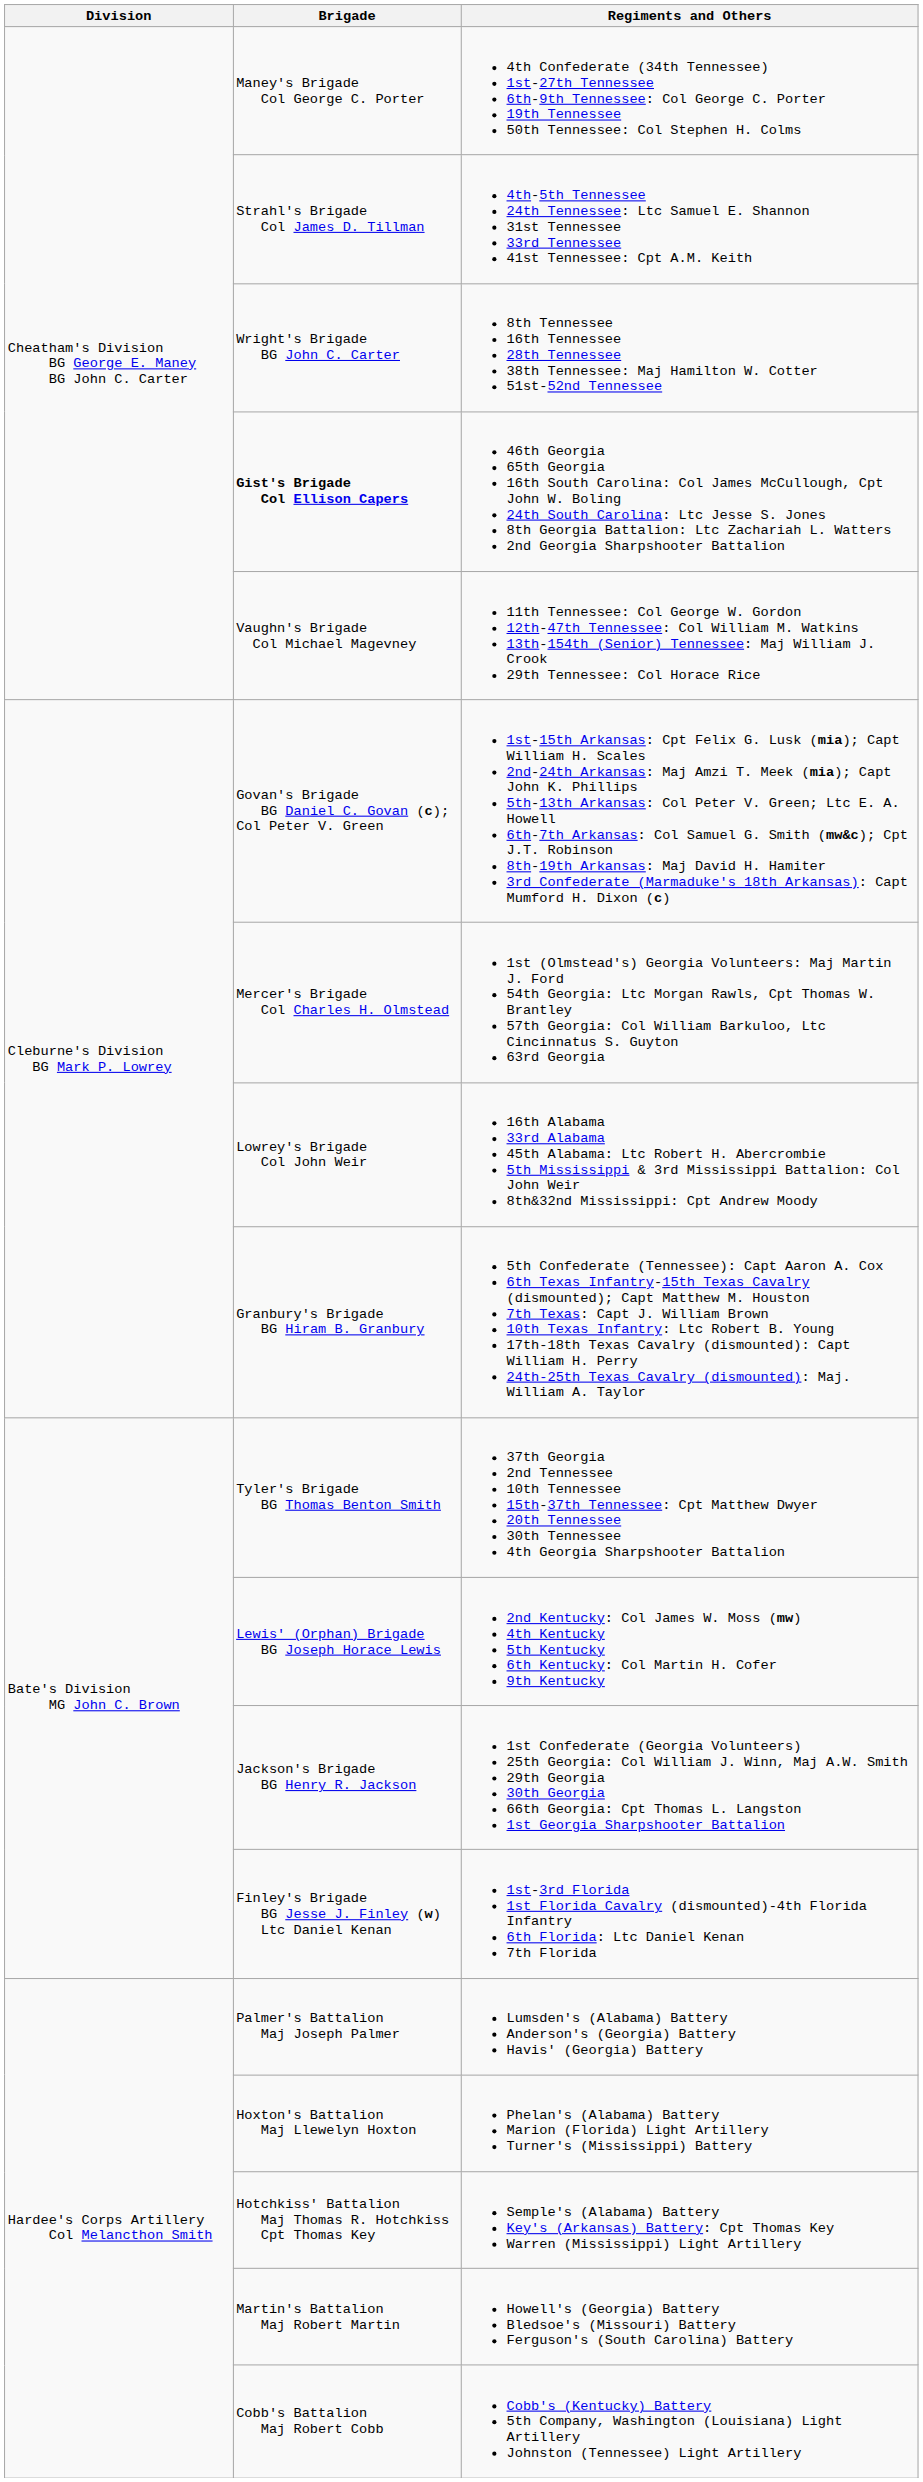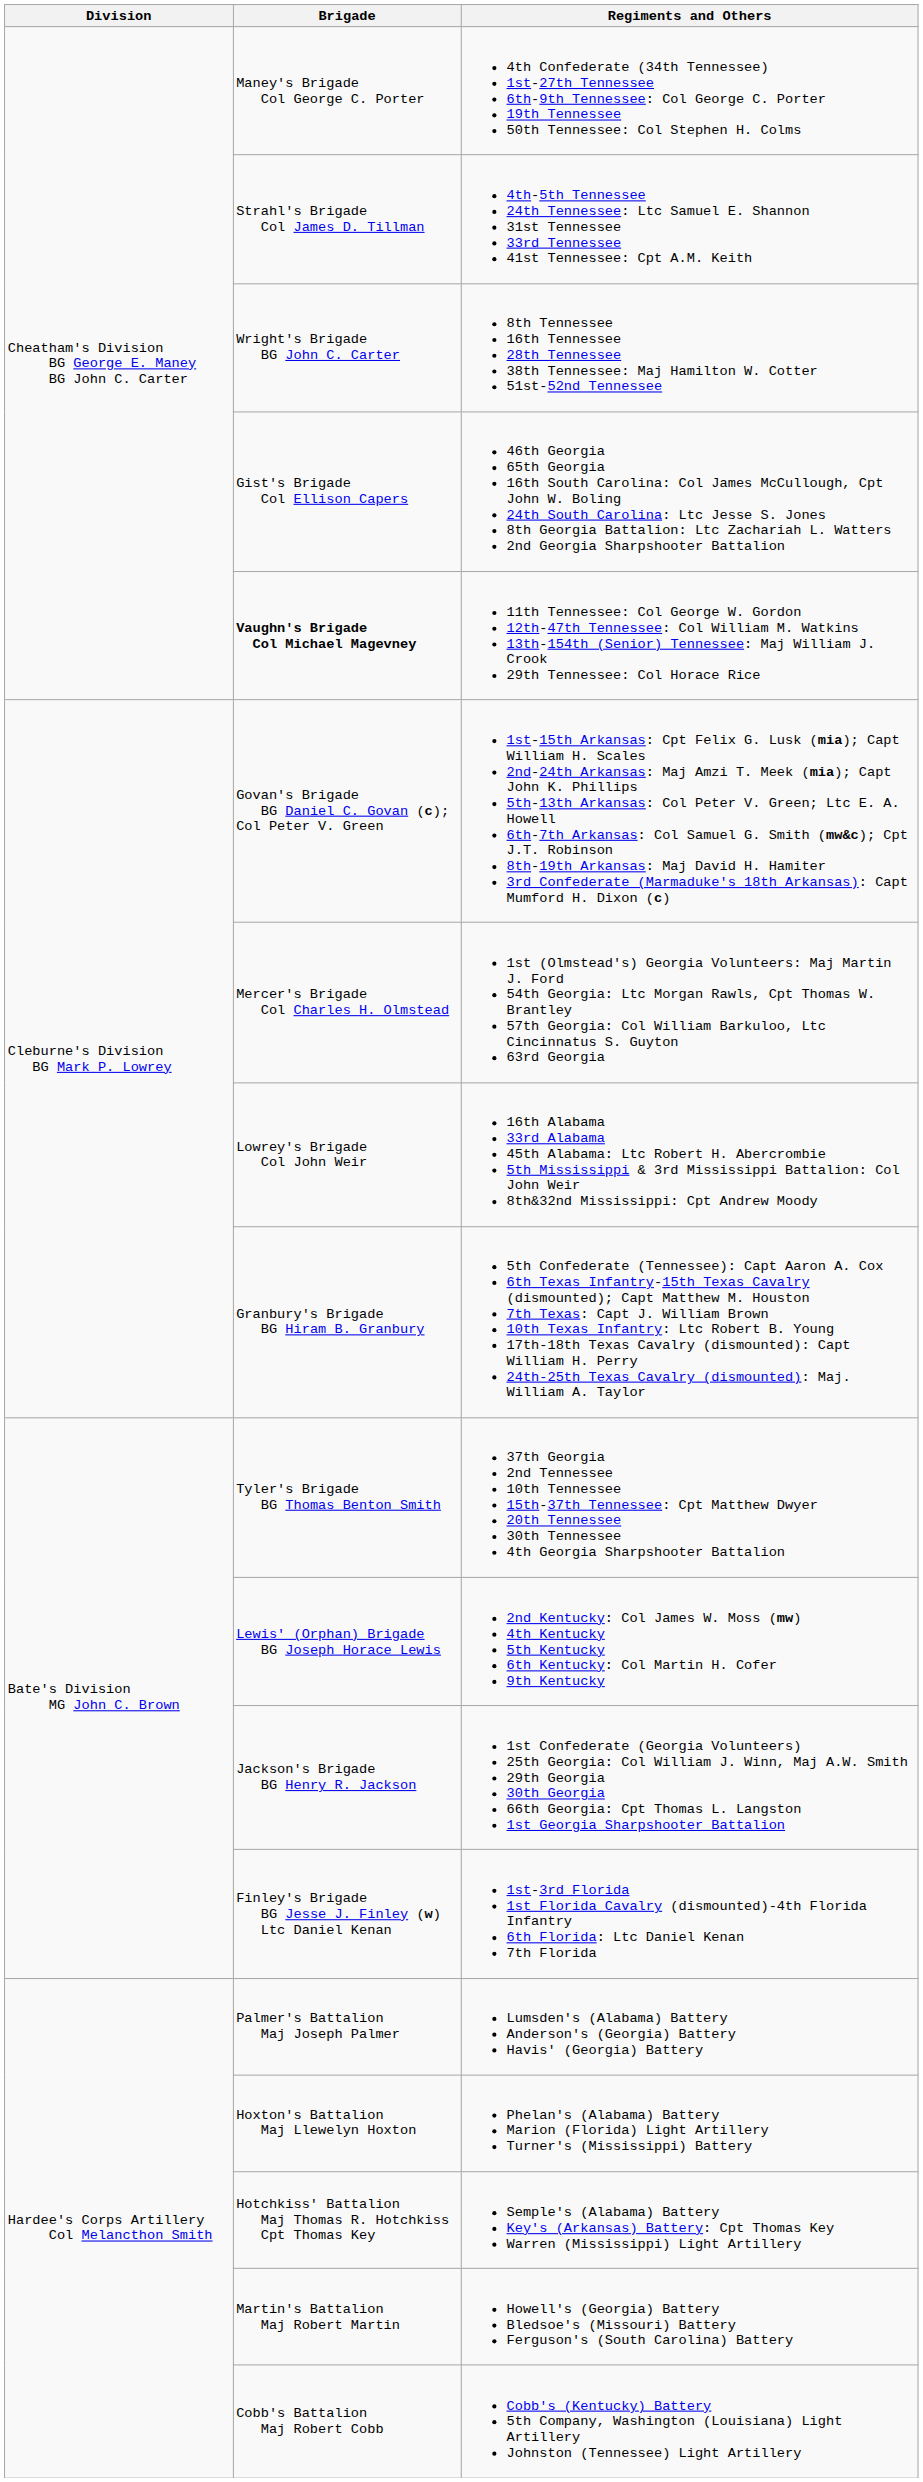(322, 492) bold -> (322, 492) normal
(326, 636) normal -> (326, 636) bold
